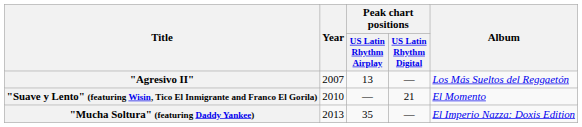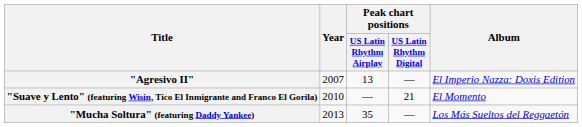(501, 79) Los Más Sueltos del Reggaetón -> (504, 79) El Imperio Nazza: Doxis Edition
(504, 114) El Imperio Nazza: Doxis Edition -> (501, 114) Los Más Sueltos del Reggaetón
